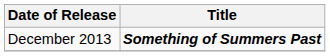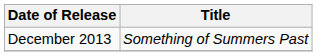(222, 39) bold -> (216, 39) normal
